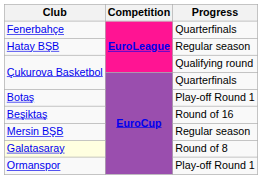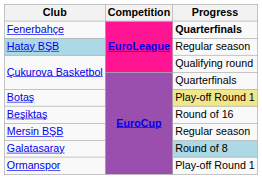(206, 30) normal -> (209, 30) bold
(33, 47) no background -> (33, 47) lightblue background
(215, 98) no background -> (215, 98) khaki background
(36, 149) lightyellow background -> (36, 149) no background
(201, 149) no background -> (201, 149) lightblue background
